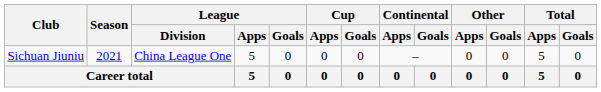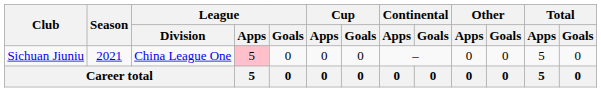(252, 55) no background -> (252, 55) pink background
